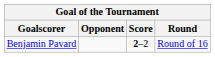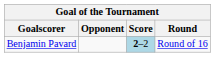(141, 44) no background -> (141, 44) lightblue background
